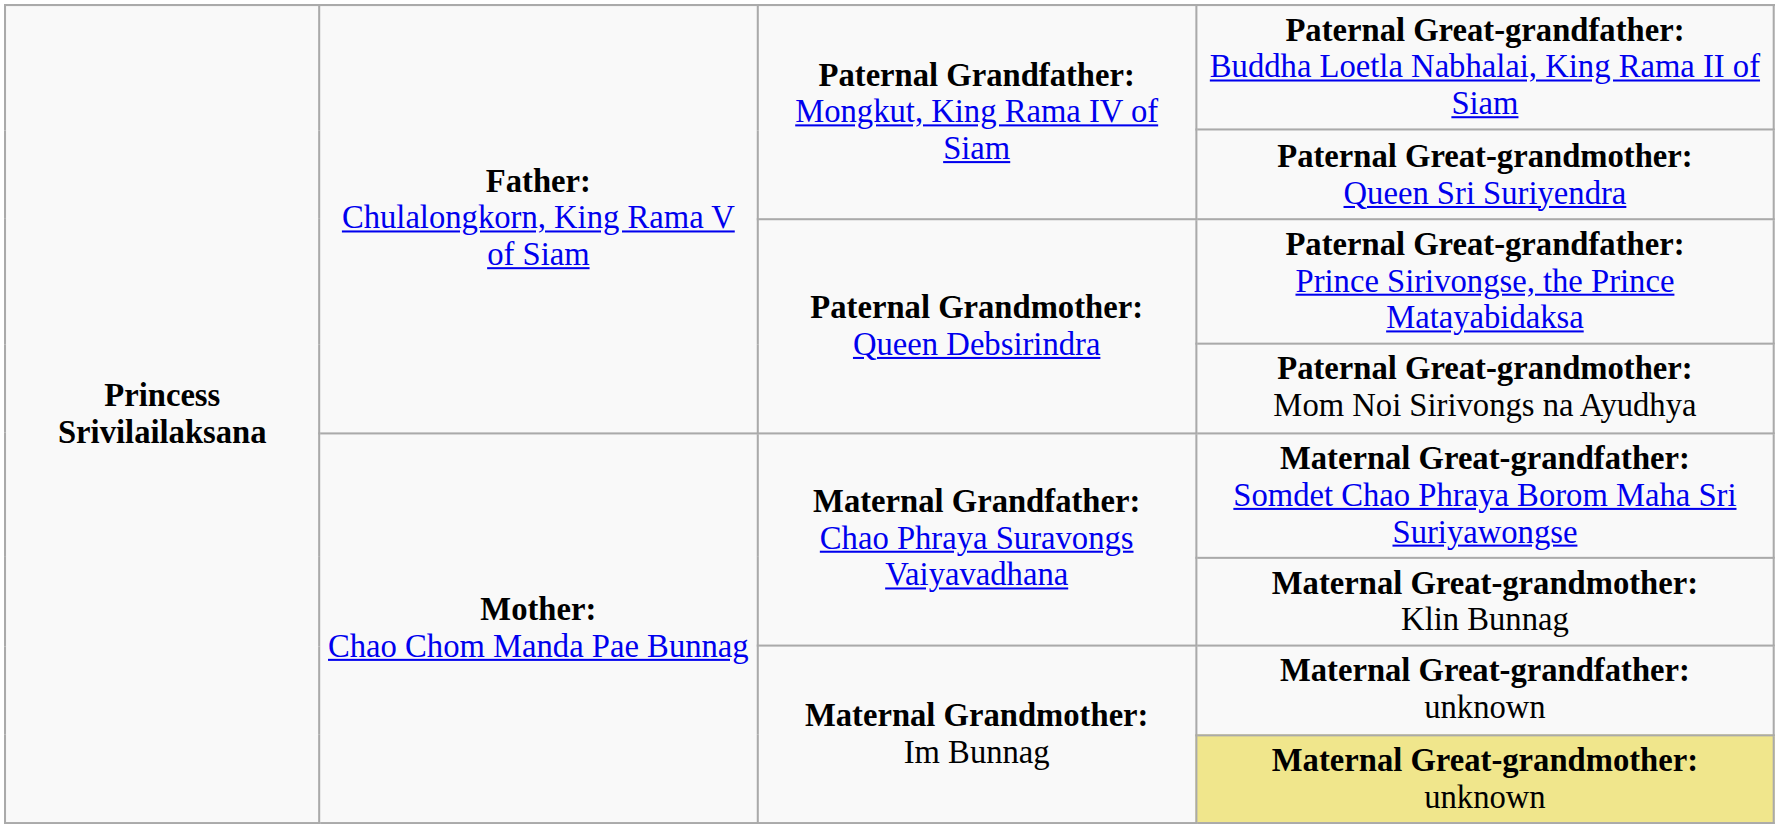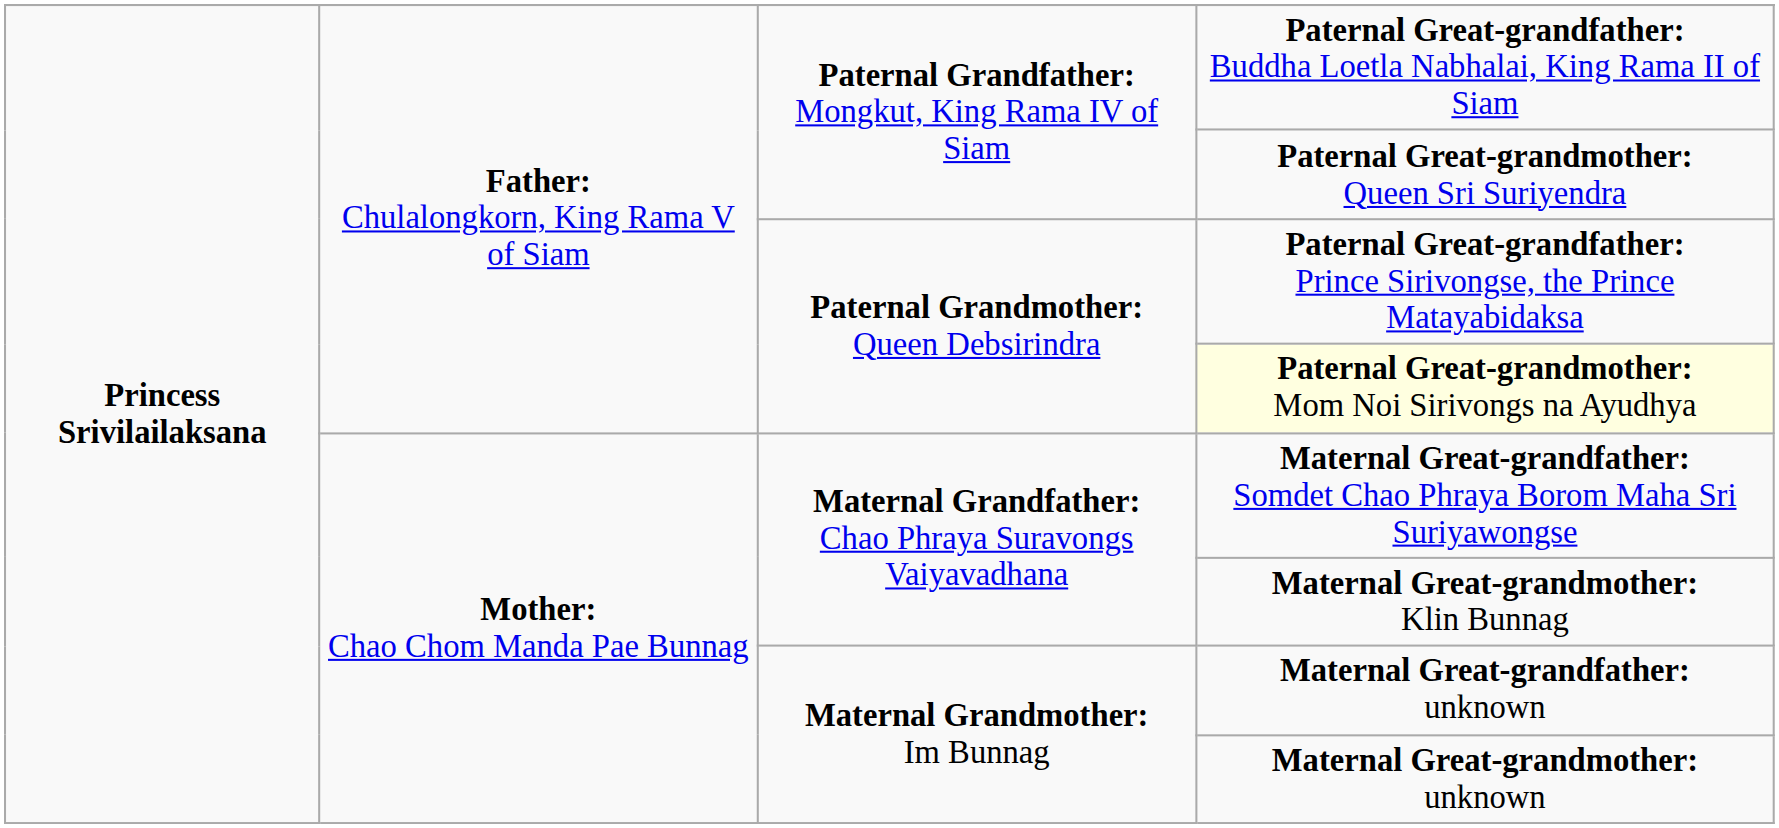(1485, 387) no background -> (1485, 387) lightyellow background
(1485, 778) khaki background -> (1485, 778) no background
